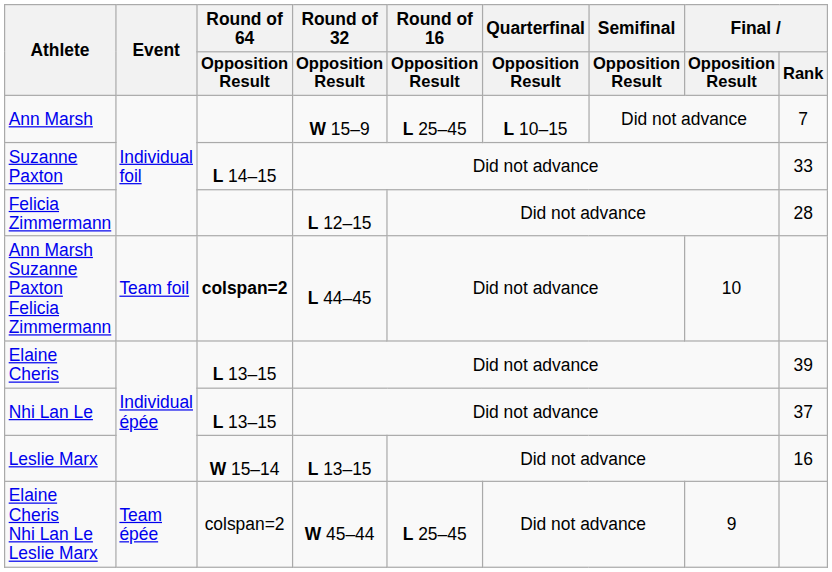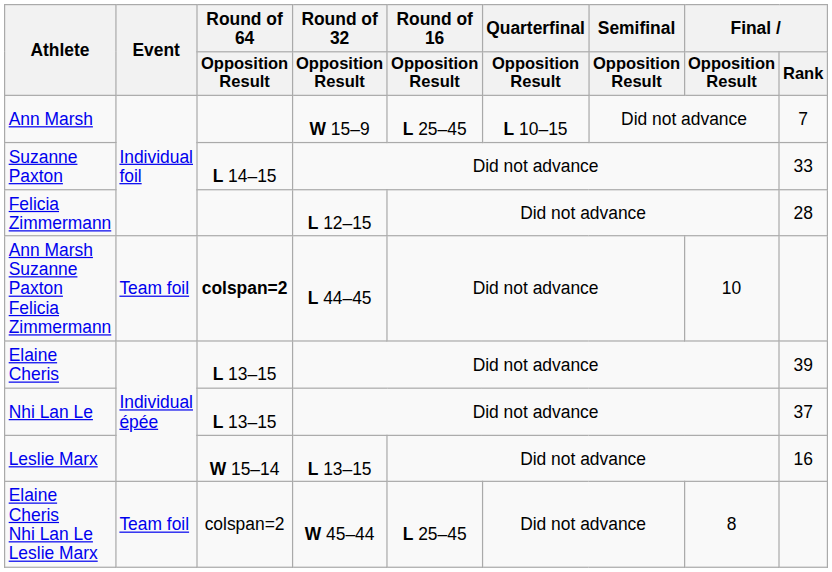(141, 525) Team épée -> (154, 525) Team foil
(732, 525) 9 -> (732, 525) 8
